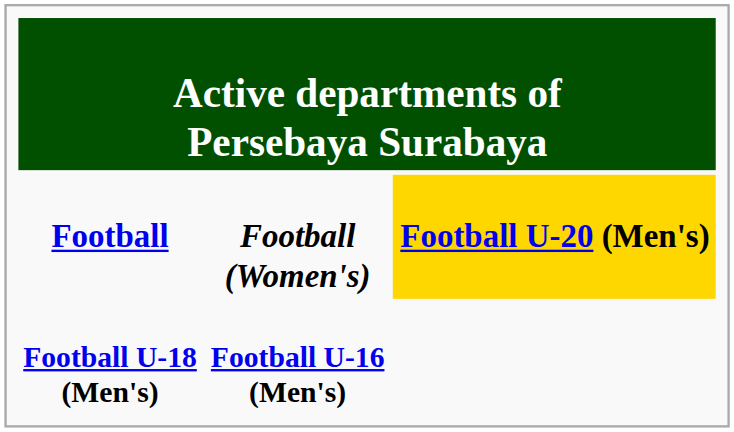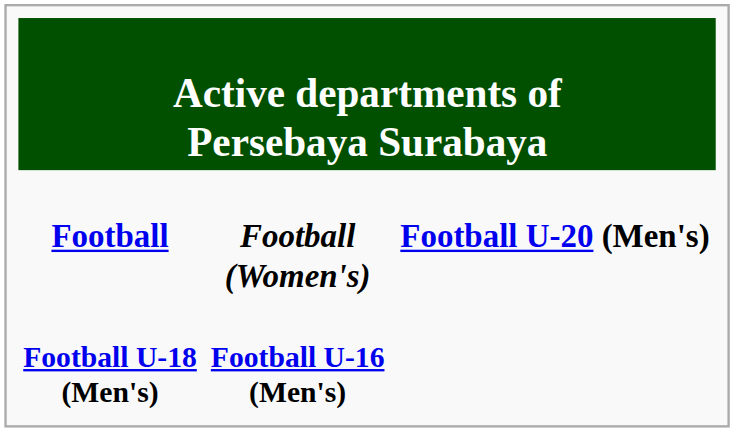(555, 235) gold background -> (555, 235) no background
